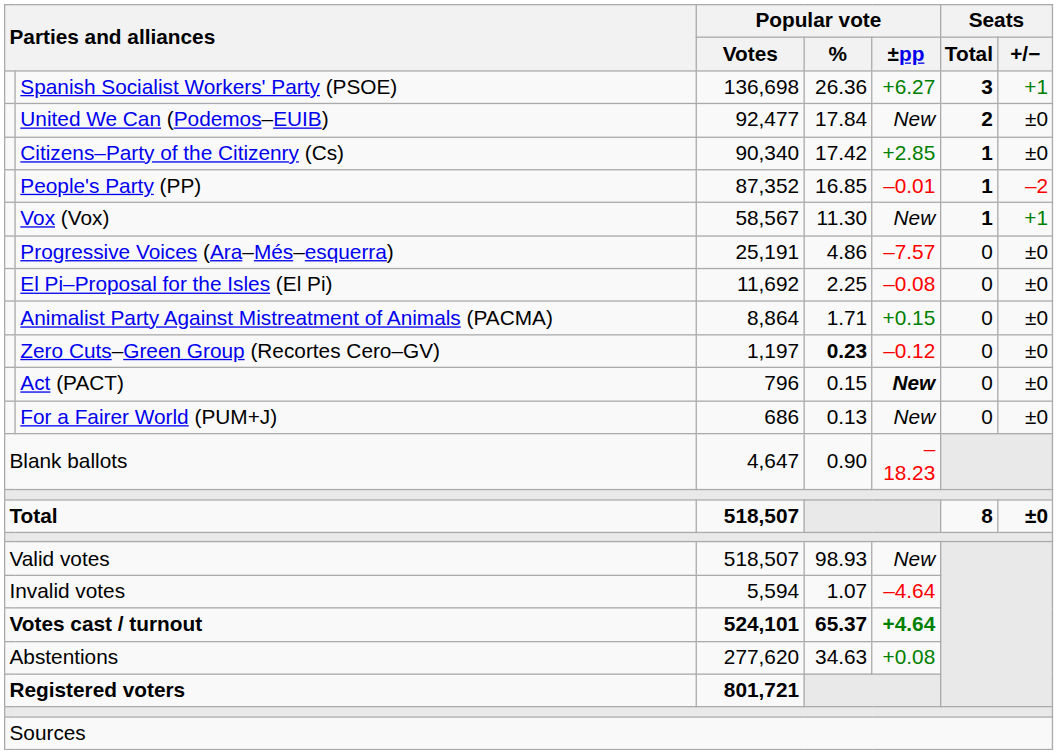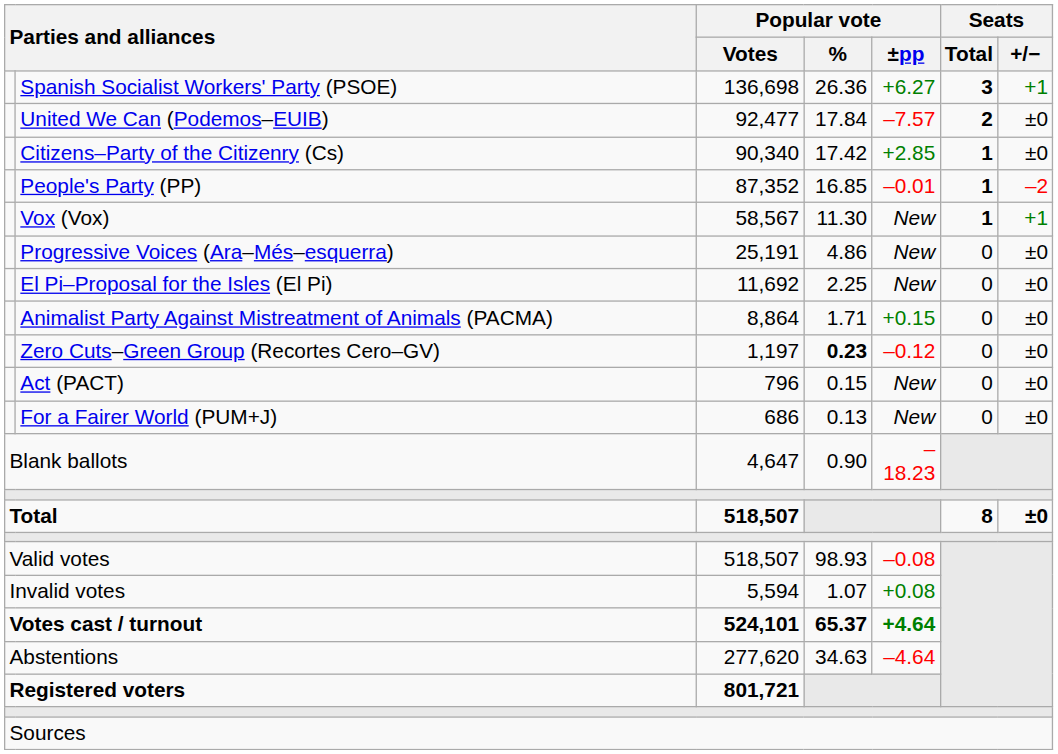(914, 119) New -> (909, 119) –7.57
(909, 251) –7.57 -> (914, 251) New
(909, 284) –0.08 -> (914, 284) New
(914, 383) bold -> (914, 383) normal
(914, 558) New -> (909, 558) –0.08
(909, 591) –4.64 -> (909, 591) +0.08
(909, 657) +0.08 -> (909, 657) –4.64
